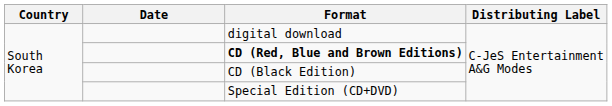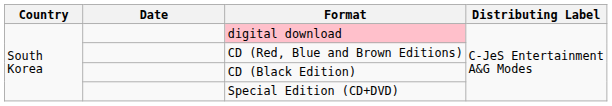(285, 33) no background -> (285, 33) pink background
(345, 53) bold -> (345, 53) normal
